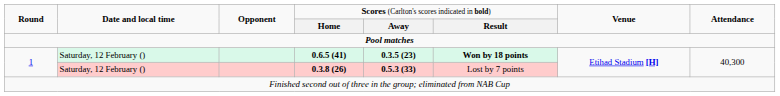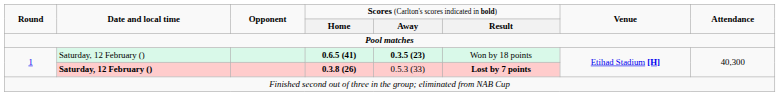(495, 55) bold -> (501, 55) normal
(102, 70) normal -> (106, 70) bold
(398, 70) bold -> (408, 70) normal
(495, 70) normal -> (501, 70) bold
